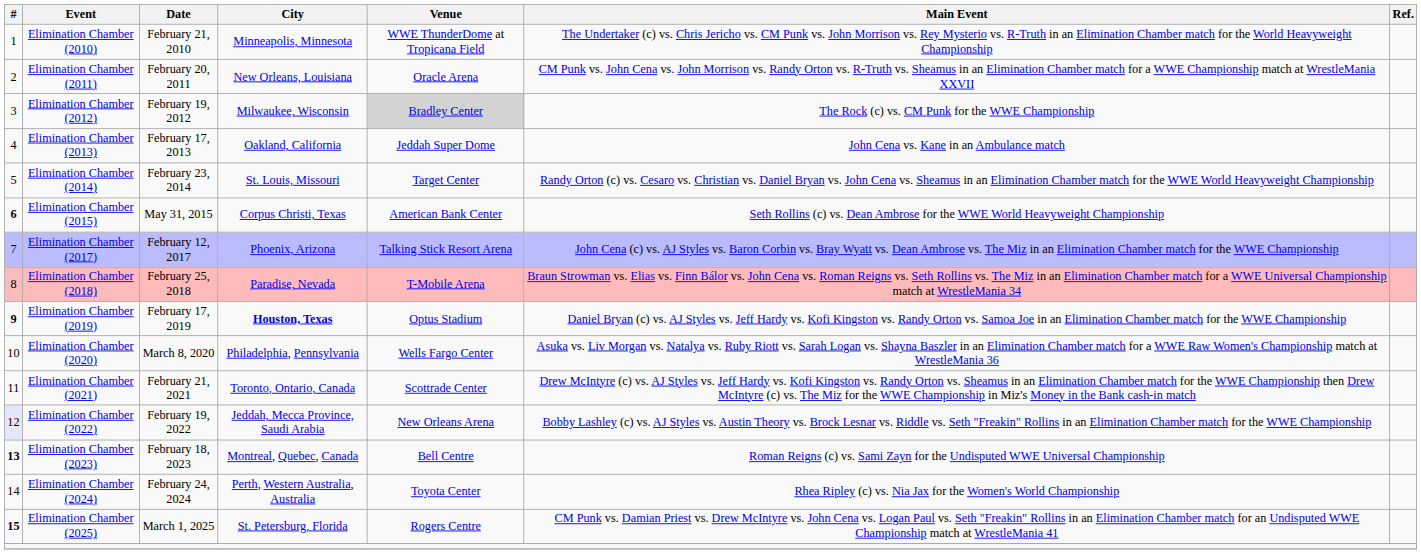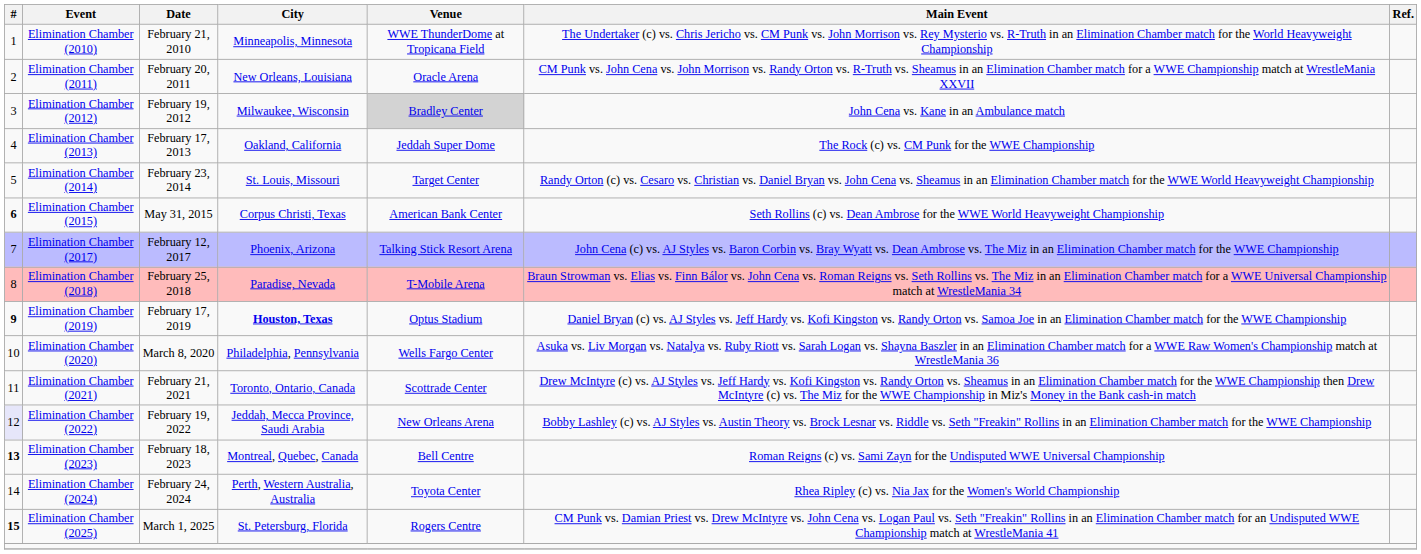(957, 110) The Rock (c) vs. CM Punk for the WWE Championship -> (957, 110) John Cena vs. Kane in an Ambulance match
(957, 145) John Cena vs. Kane in an Ambulance match -> (957, 145) The Rock (c) vs. CM Punk for the WWE Championship
